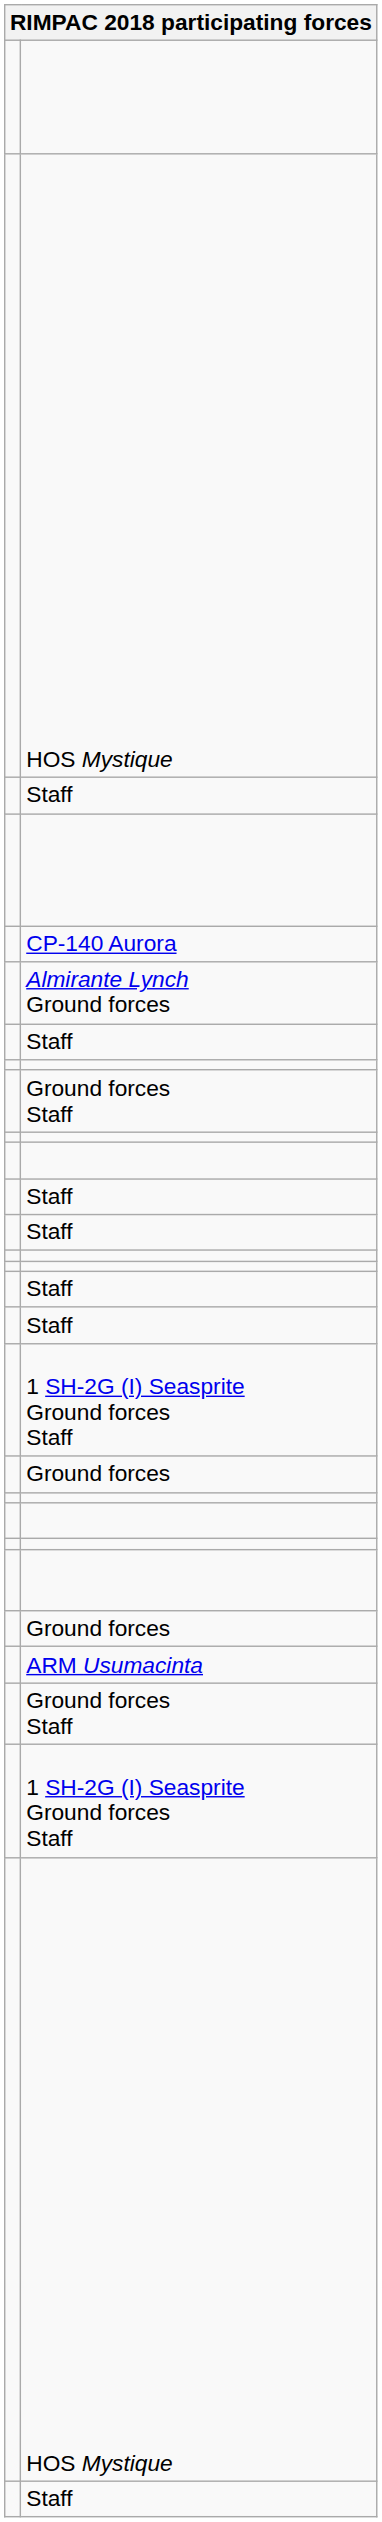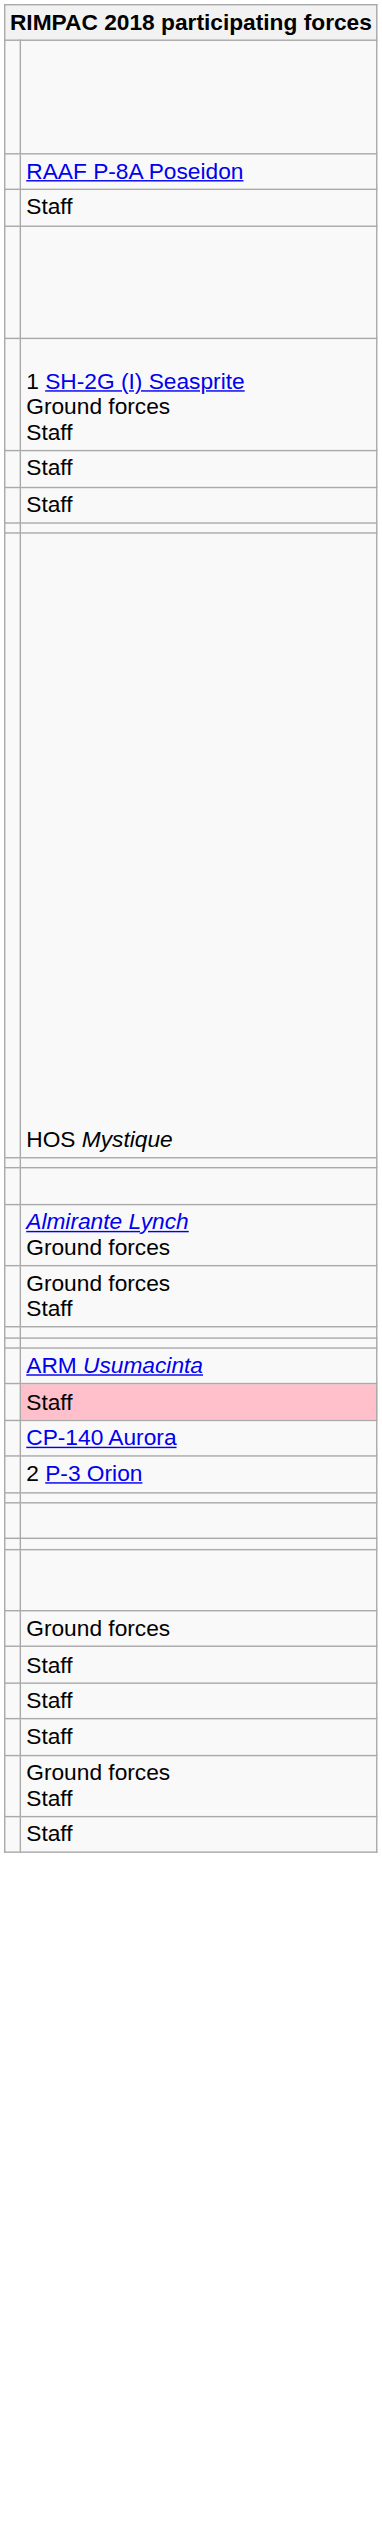(99, 759) HOS Mystique -> (135, 171) RAAF P-8A Poseidon
(101, 943) CP-140 Aurora -> (135, 407) 1 SH-2G (I) Seasprite Ground forces Staff
(107, 992) Almirante Lynch Ground forces -> (49, 468) Staff
(98, 1100) Ground forces Staff -> (99, 1139) HOS Mystique
(49, 1196) Staff -> (107, 1234) Almirante Lynch Ground forces
(49, 1232) Staff -> (98, 1296) Ground forces Staff
(49, 1289) Staff -> (115, 1365) ARM Usumacinta
(49, 1325) no background -> (49, 1401) pink background
(135, 1412) 1 SH-2G (I) Seasprite Ground forces Staff -> (101, 1437) CP-140 Aurora
(98, 1473) Ground forces -> (84, 1473) 2 P-3 Orion
(115, 1664) ARM Usumacinta -> (49, 1664) Staff
(98, 1713) Ground forces Staff -> (49, 1700) Staff
(135, 1813) 1 SH-2G (I) Seasprite Ground forces Staff -> (49, 1736) Staff
(99, 2462) HOS Mystique -> (98, 1785) Ground forces Staff
